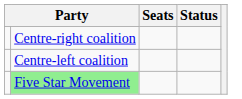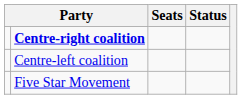(75, 37) normal -> (80, 37) bold
(72, 82) lightgreen background -> (72, 82) no background
